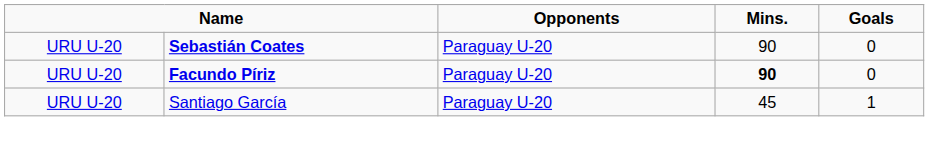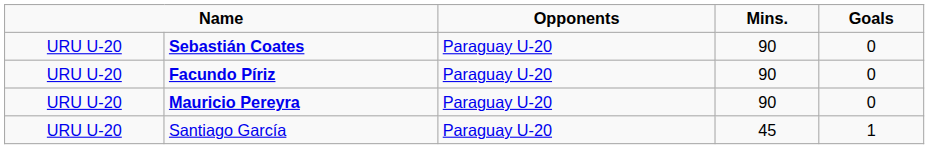(767, 74) bold -> (767, 74) normal
+ row: (234, 102)
